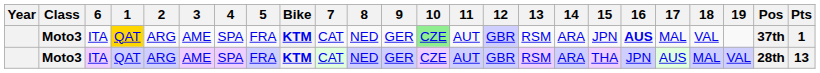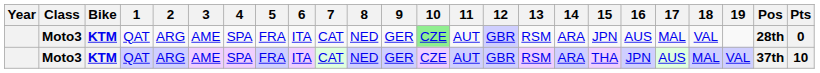columns swapped: (297, 15) <-> (98, 15)
(127, 36) gold background -> (137, 36) no background
(639, 36) bold -> (638, 36) normal
(771, 36) 37th -> (770, 36) 28th
(801, 36) 1 -> (801, 36) 0
(771, 57) 28th -> (770, 57) 37th
(801, 57) 13 -> (801, 57) 10
